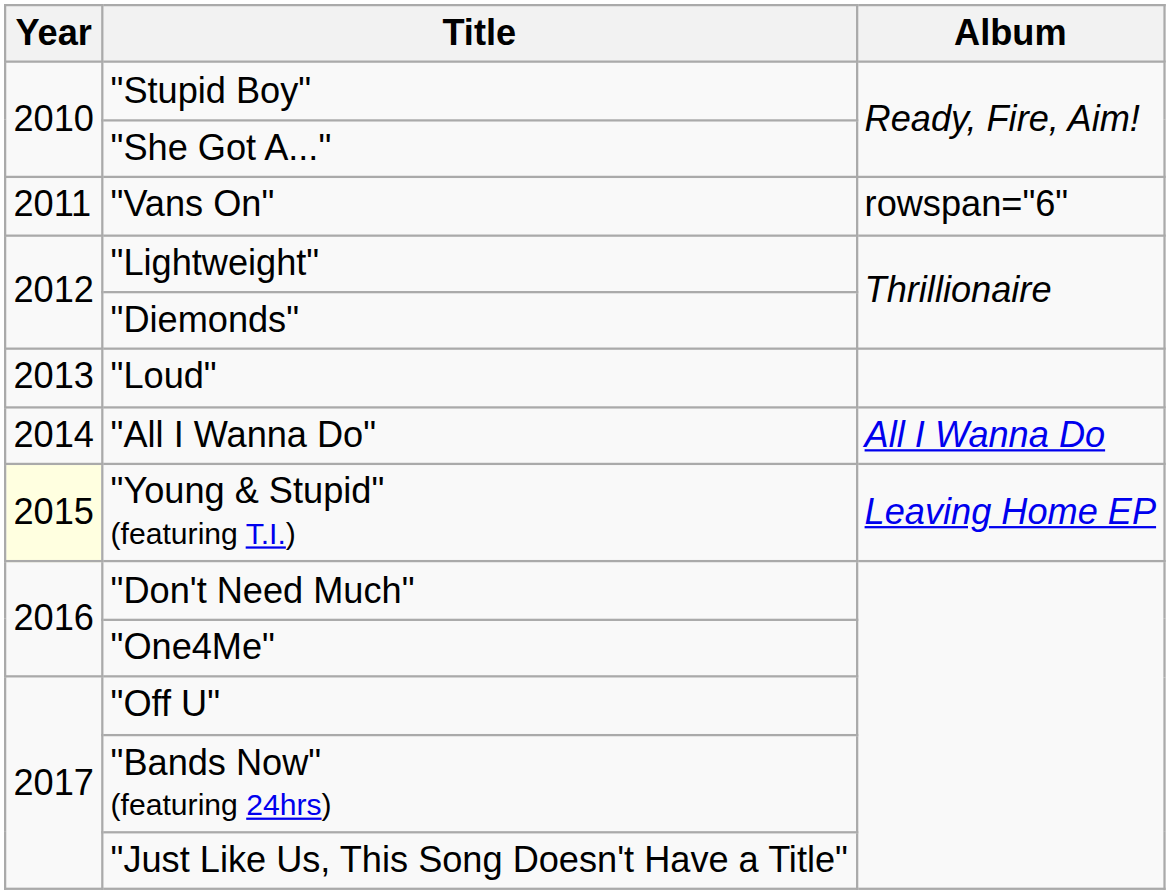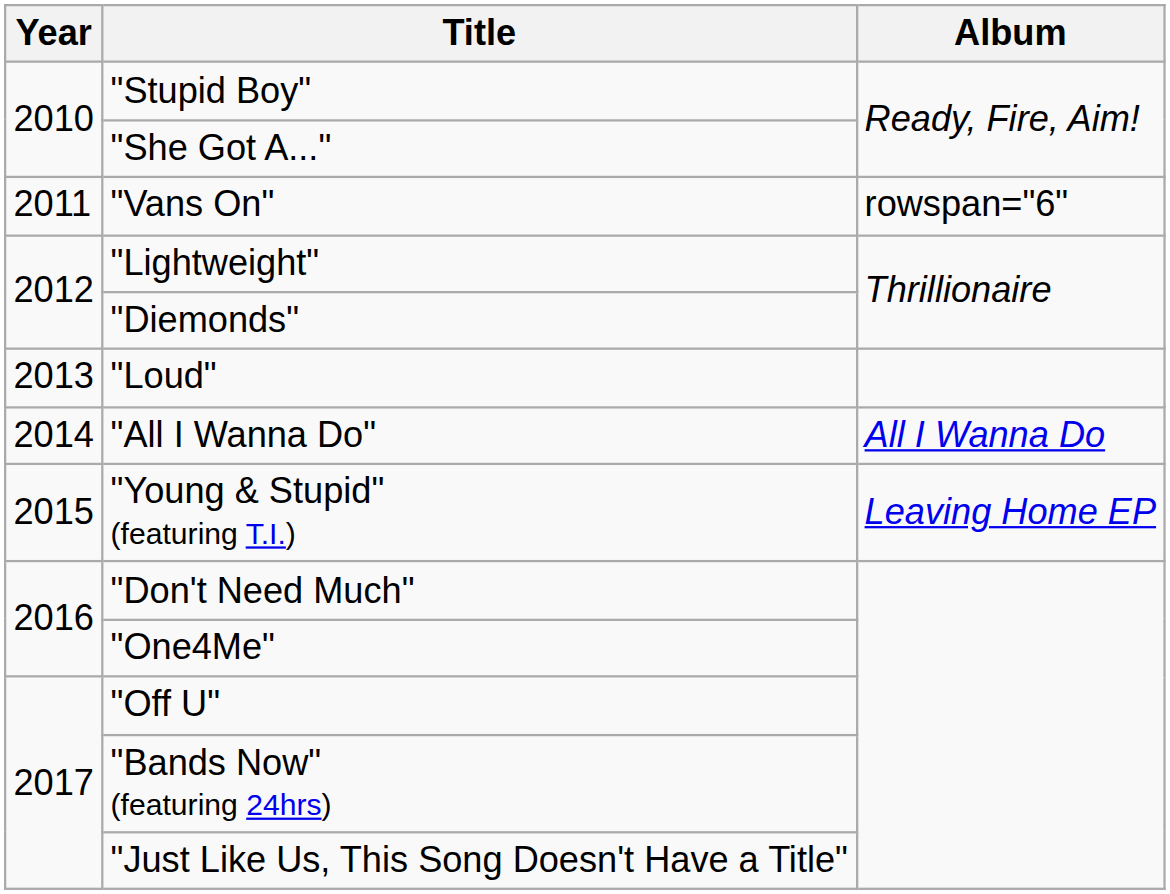(54, 512) lightyellow background -> (54, 512) no background
